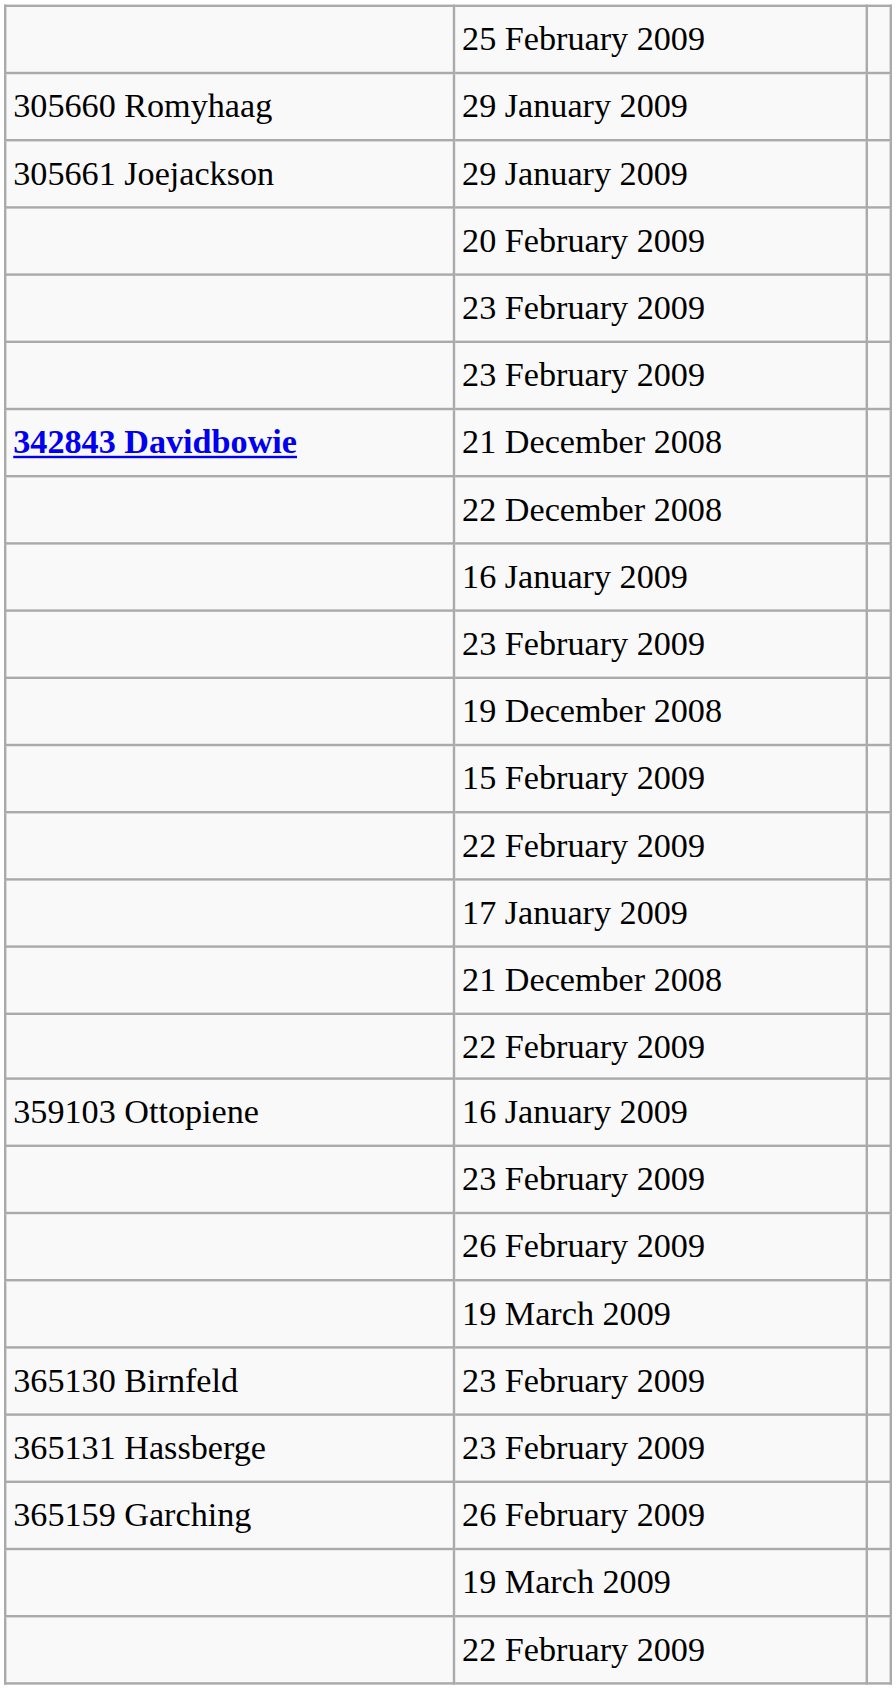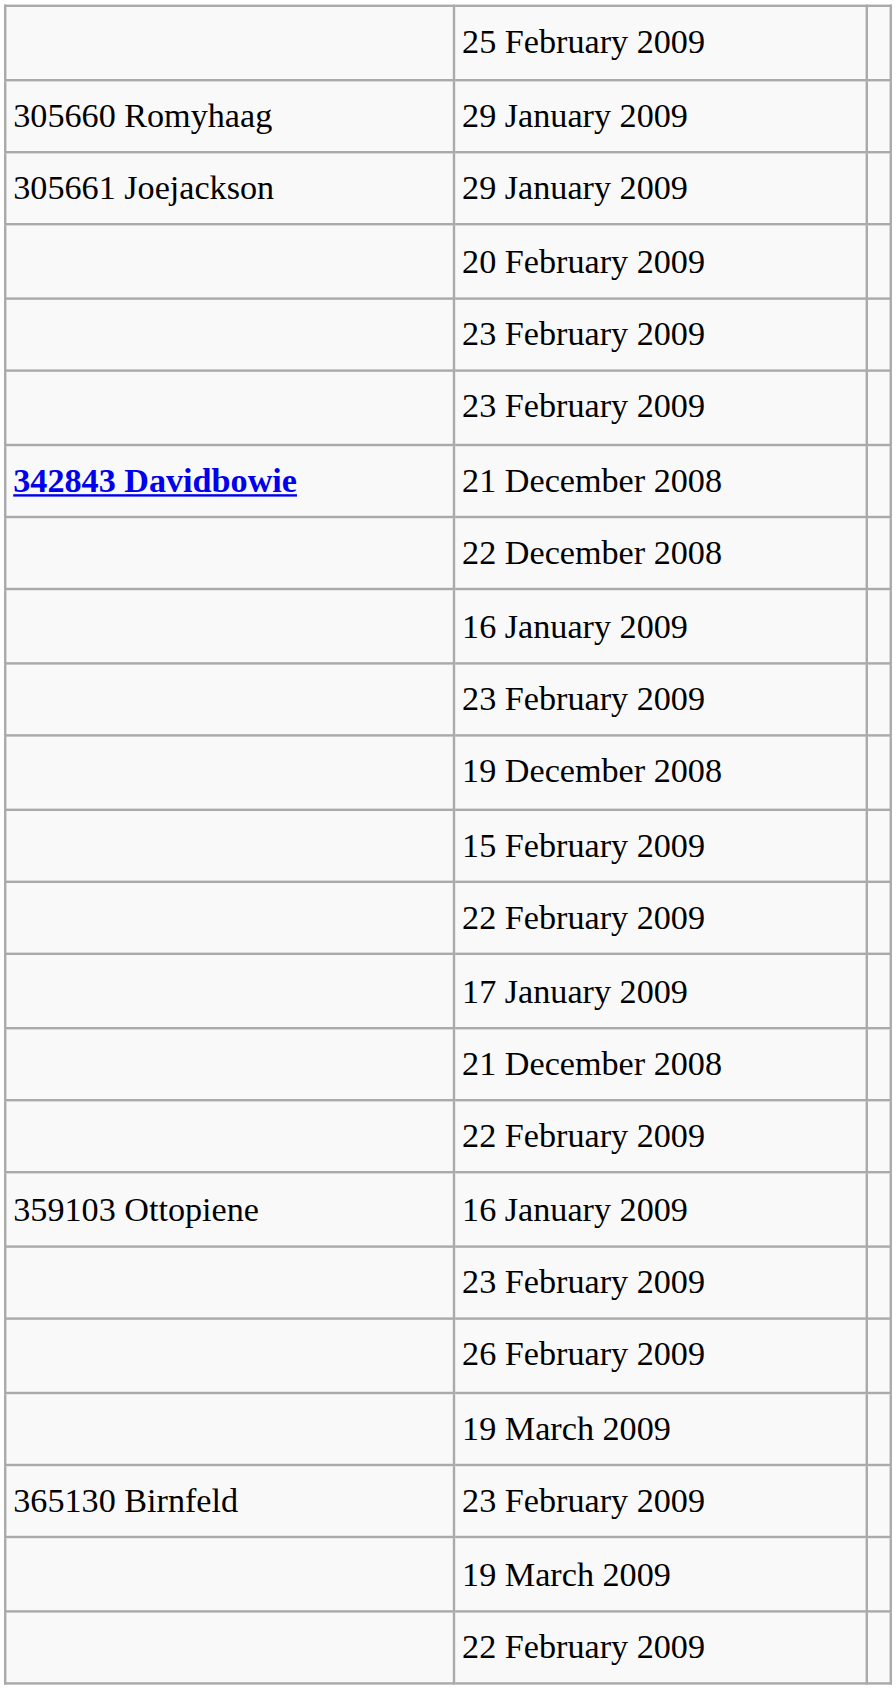- row: (140, 1448)
- row: (132, 1515)
